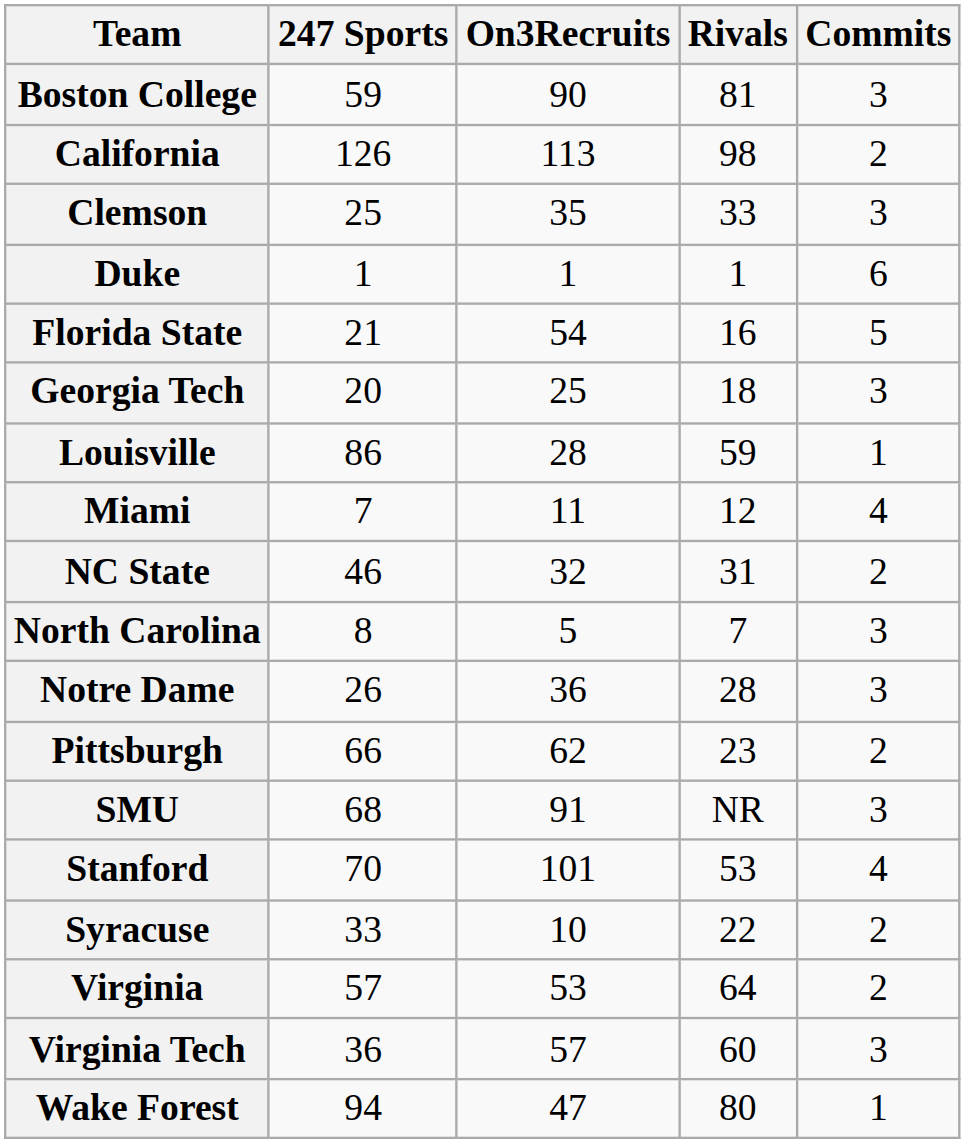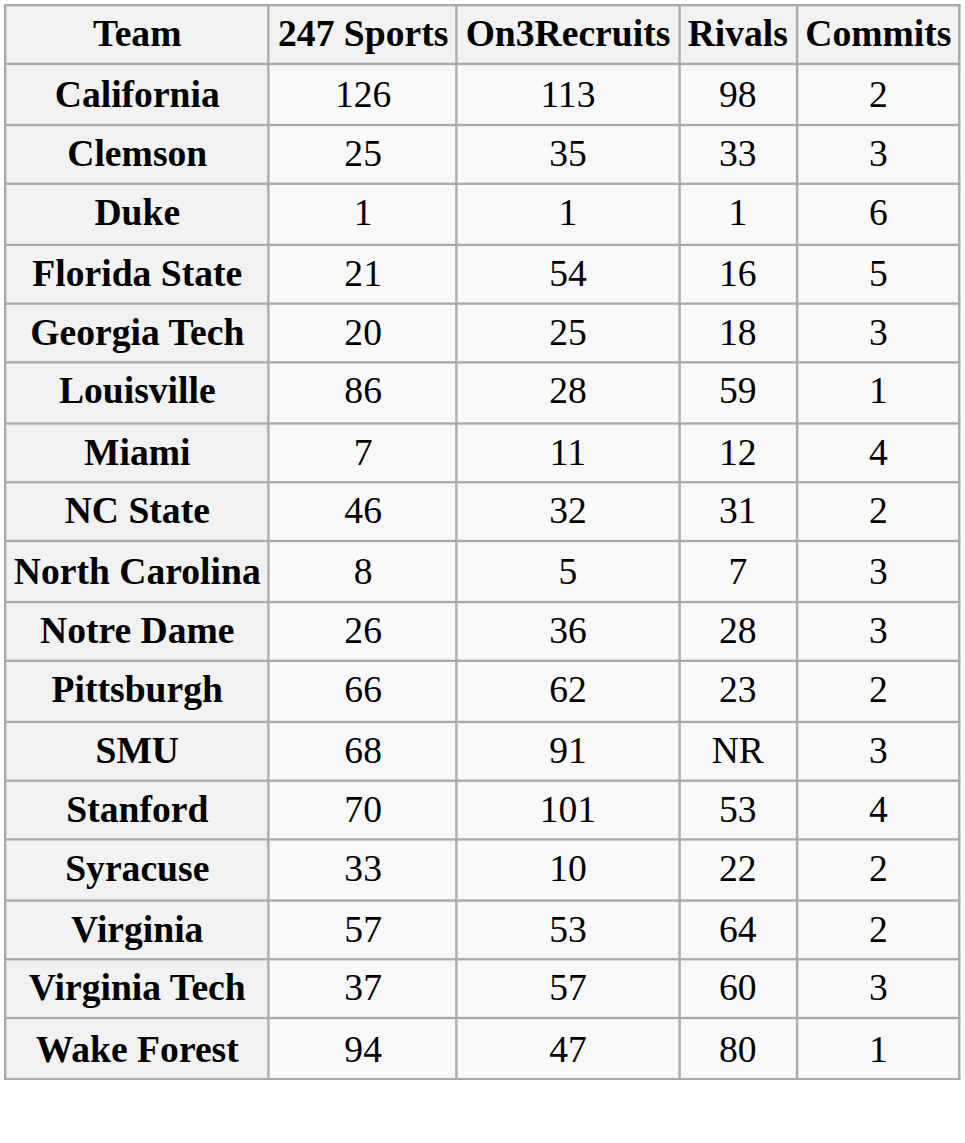- row: (137, 93)
(363, 1048) 36 -> (363, 988) 37
